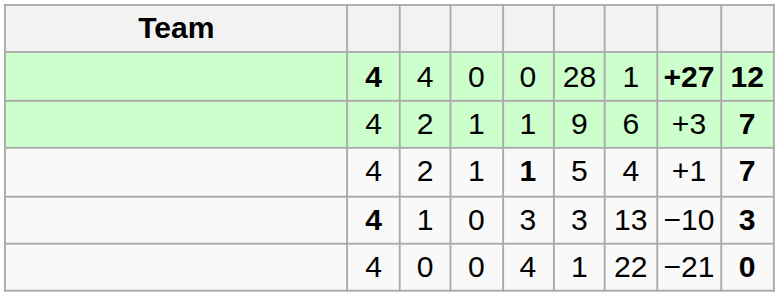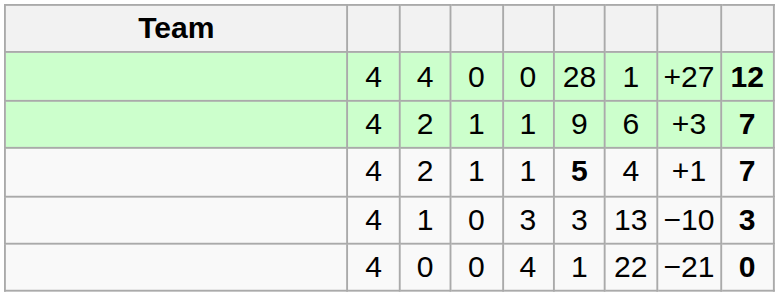(374, 76) bold -> (374, 76) normal
(689, 76) bold -> (689, 76) normal
(528, 171) bold -> (528, 171) normal
(579, 171) normal -> (579, 171) bold
(374, 219) bold -> (374, 219) normal
